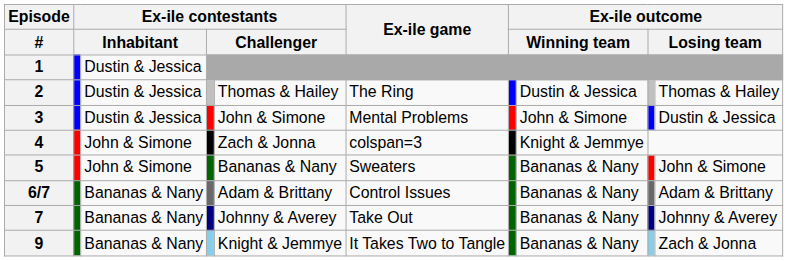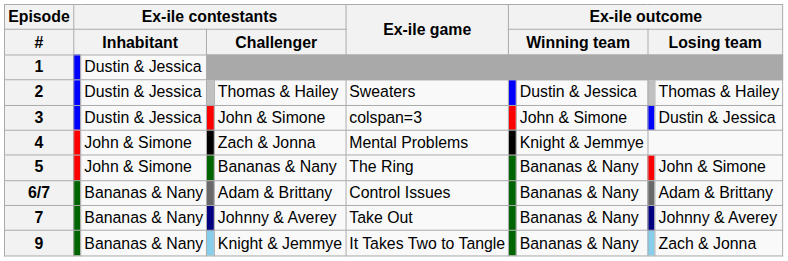(381, 92) The Ring -> (382, 92) Sweaters
(409, 117) Mental Problems -> (386, 117) colspan=3
(386, 142) colspan=3 -> (409, 142) Mental Problems
(382, 167) Sweaters -> (381, 167) The Ring
